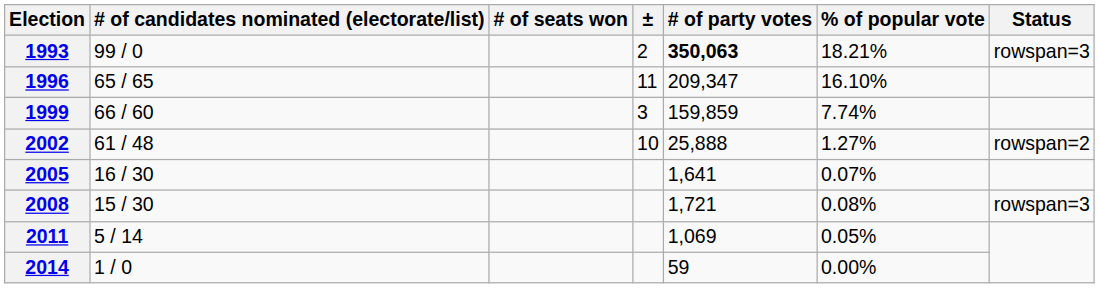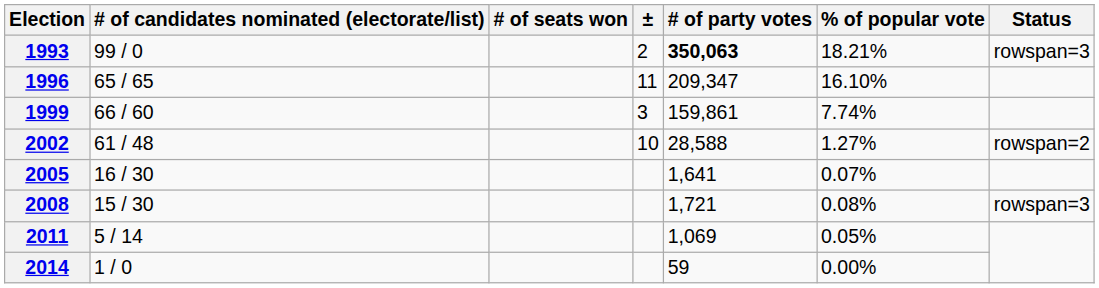(703, 112) 159,859 -> (703, 112) 159,861
(698, 143) 25,888 -> (698, 143) 28,588
